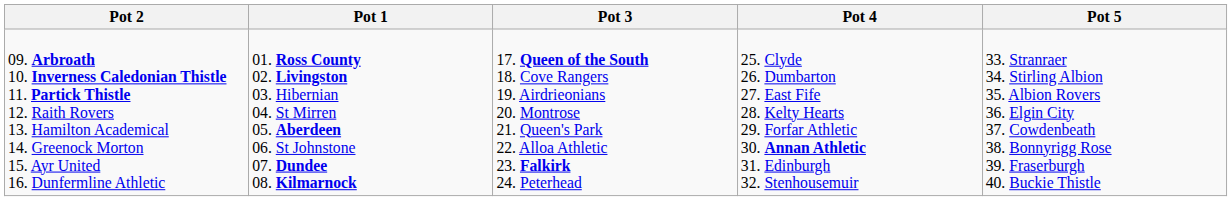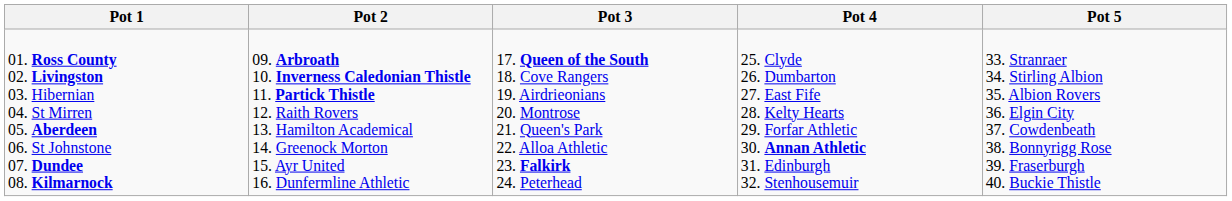columns swapped: (371, 16) <-> (127, 16)
